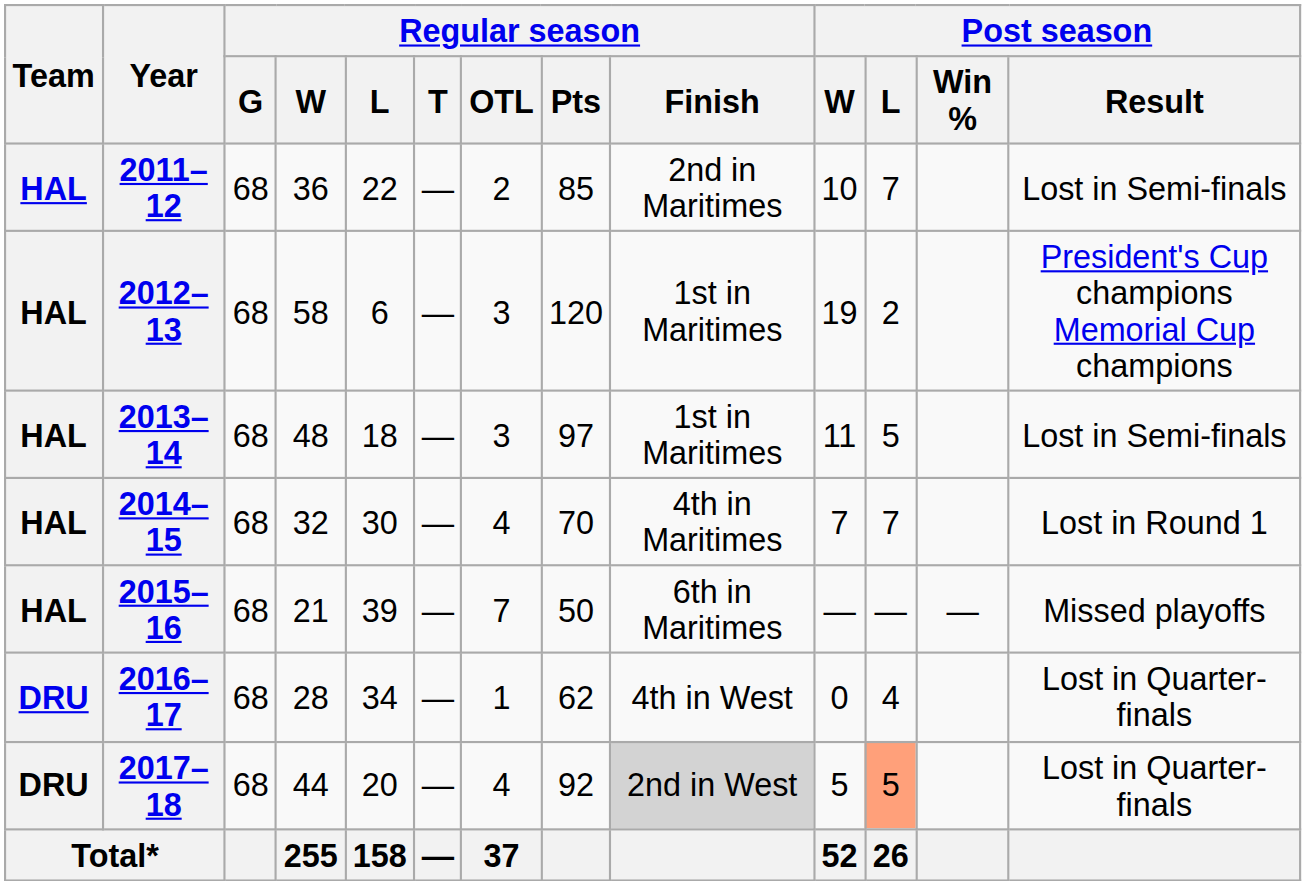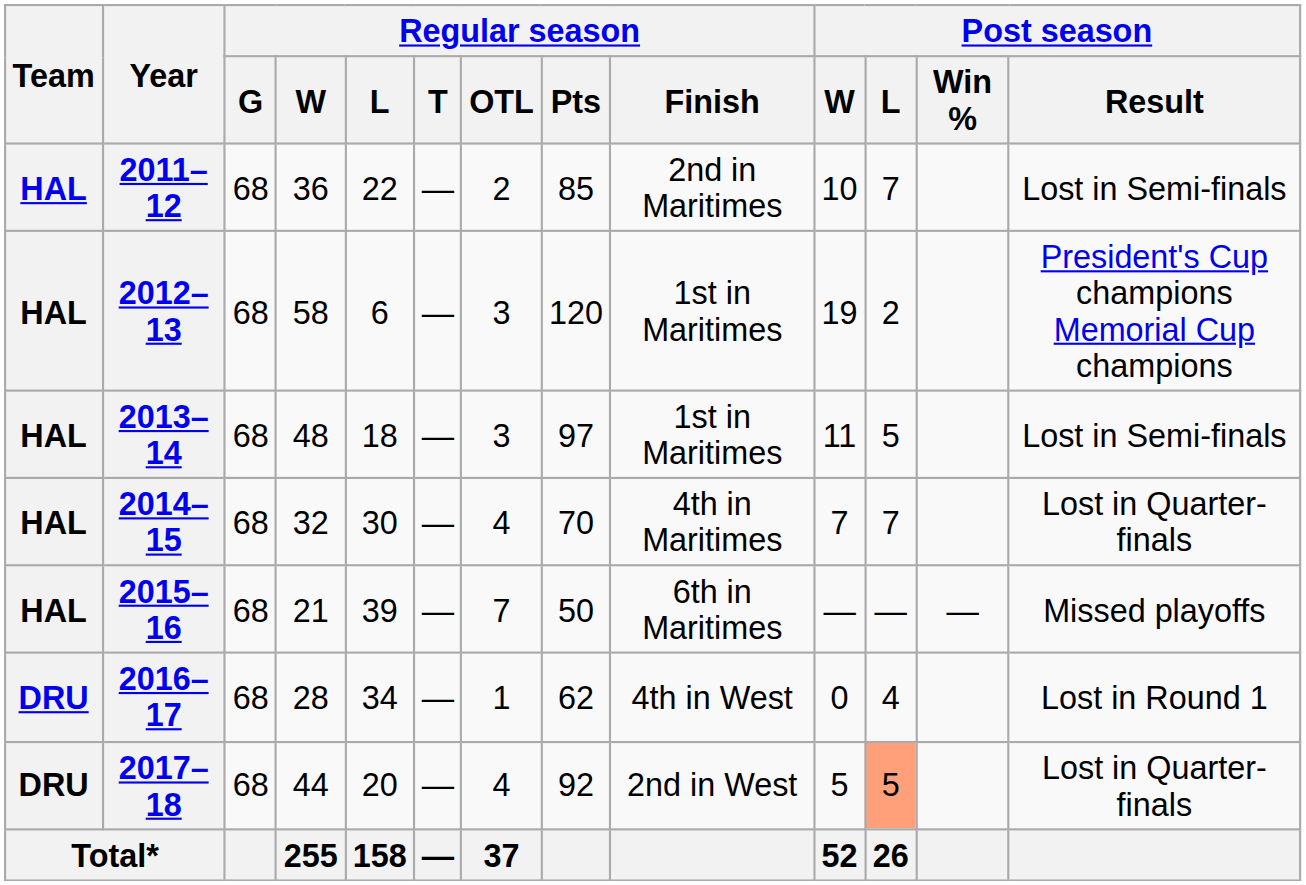(1154, 523) Lost in Round 1 -> (1154, 523) Lost in Quarter-finals
(1154, 697) Lost in Quarter-finals -> (1154, 697) Lost in Round 1
(712, 785) lightgrey background -> (712, 785) no background
